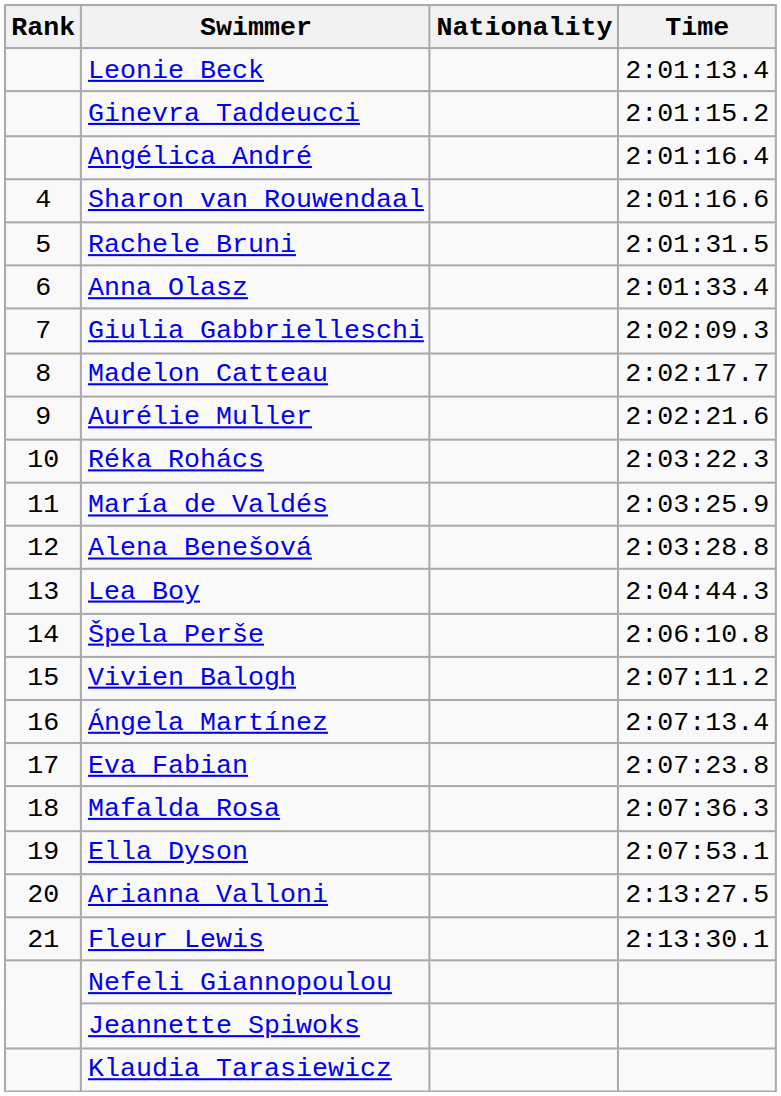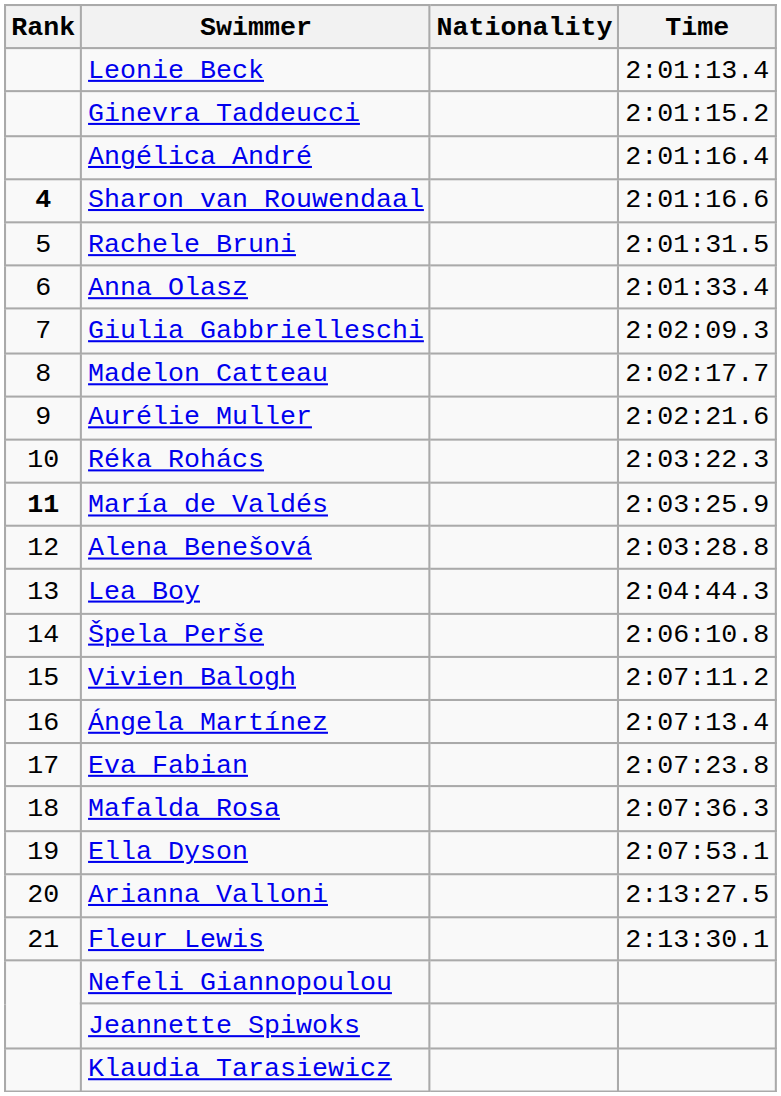(43, 200) normal -> (43, 200) bold
(43, 505) normal -> (43, 505) bold
